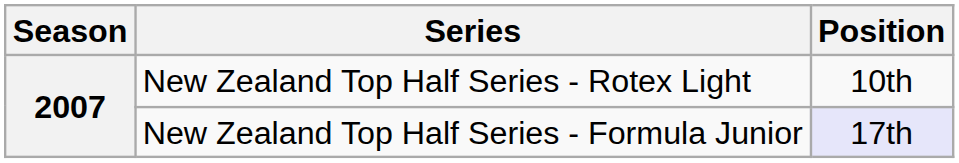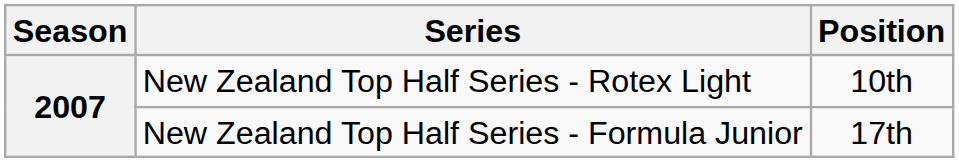(882, 132) lavender background -> (882, 132) no background
